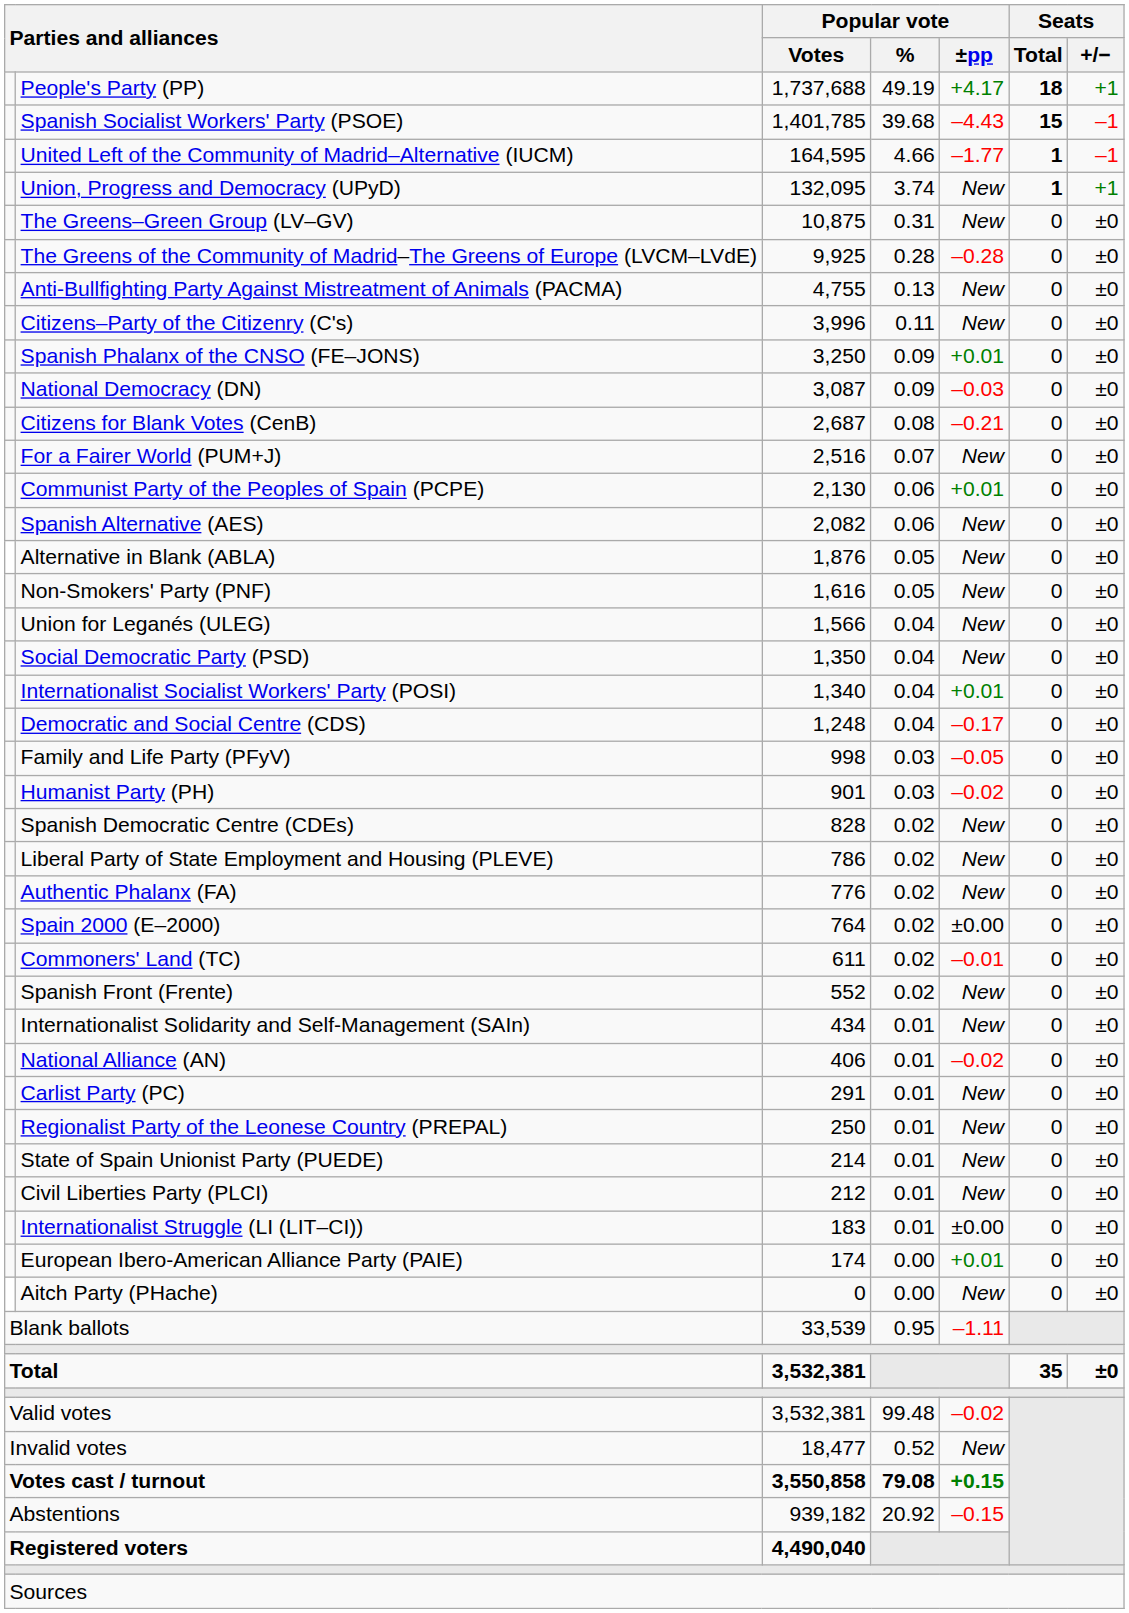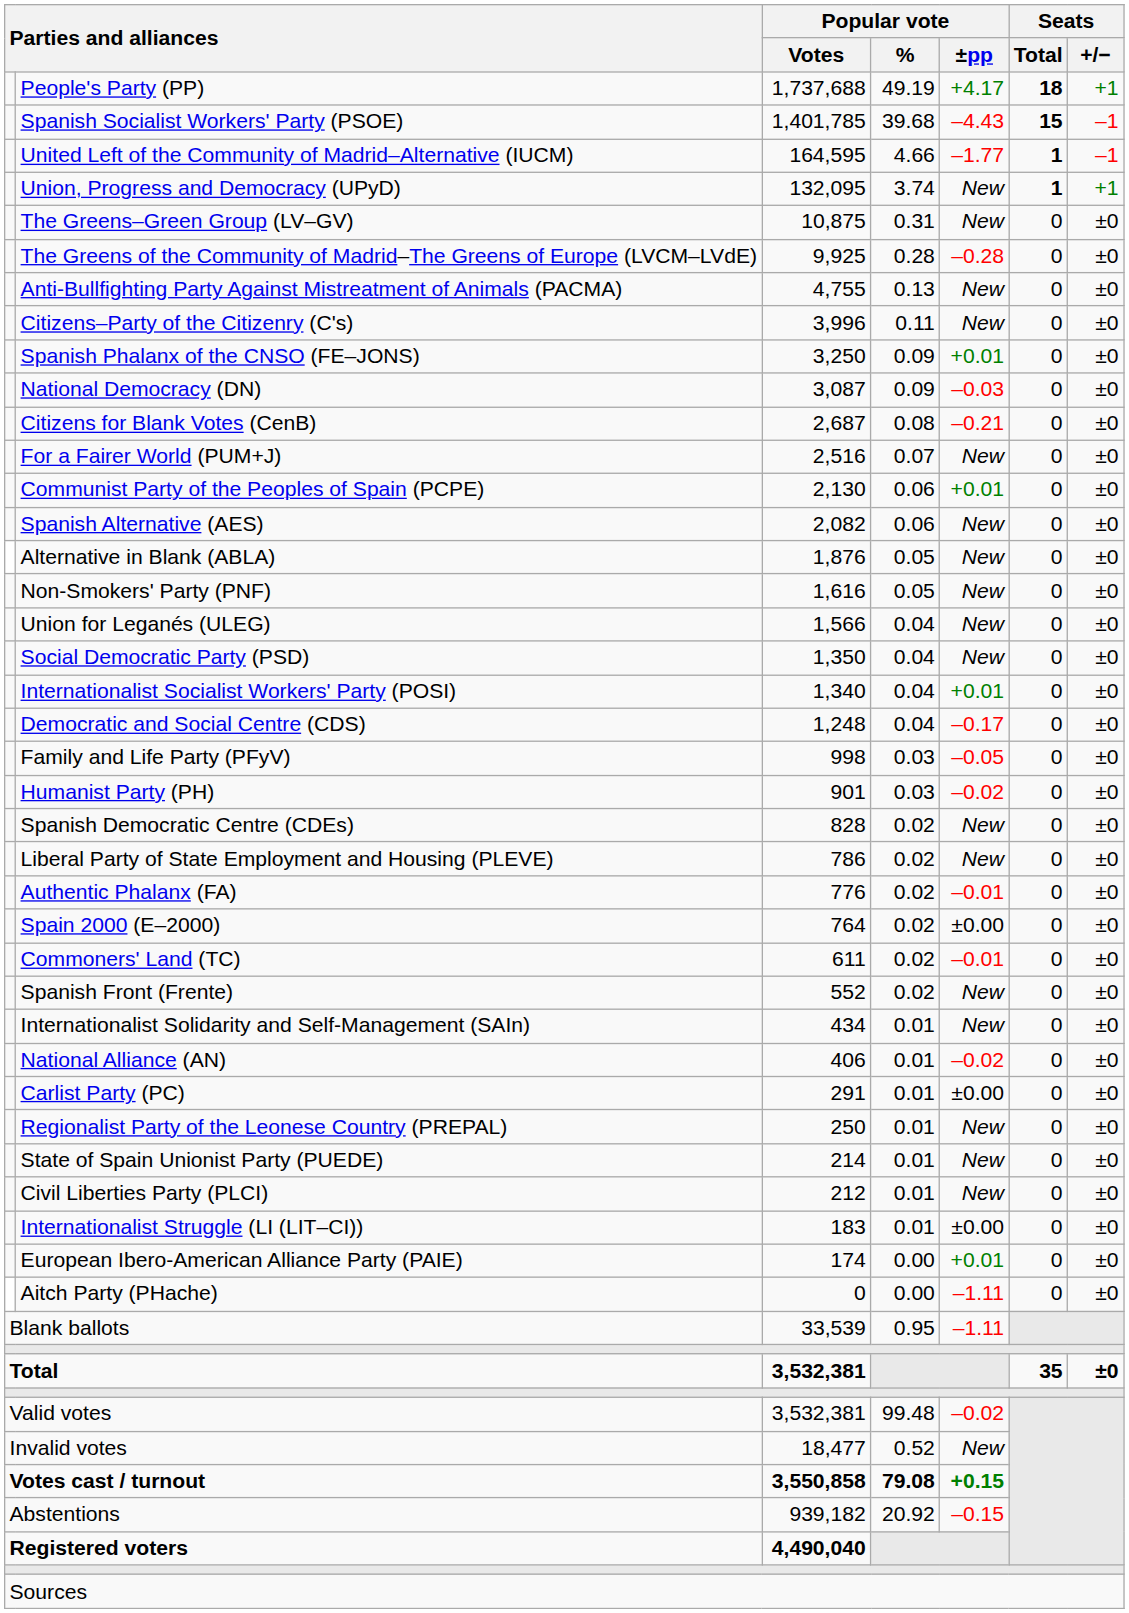(983, 892) New -> (978, 892) –0.01
(983, 1093) New -> (978, 1093) ±0.00
(983, 1294) New -> (978, 1294) –1.11
